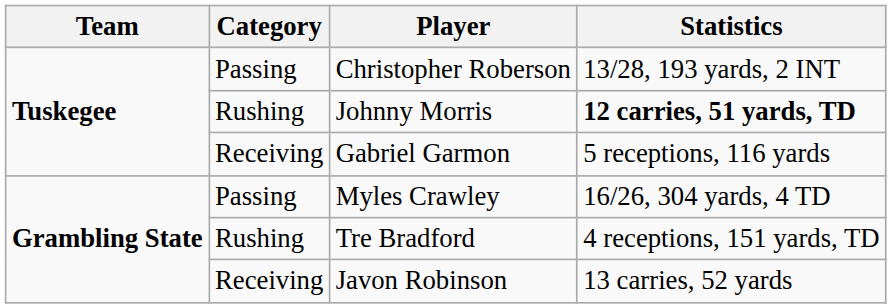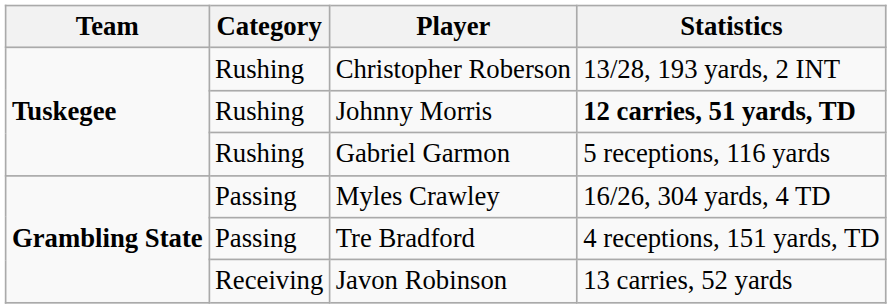(256, 68) Passing -> (260, 68) Rushing
(269, 153) Receiving -> (260, 153) Rushing
(260, 238) Rushing -> (256, 238) Passing
